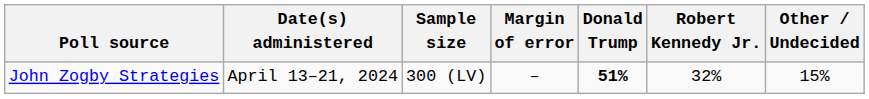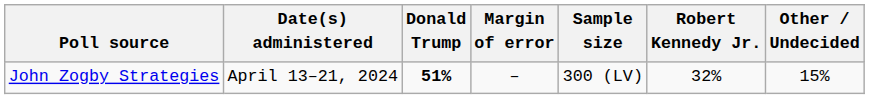columns swapped: (446, 32) <-> (613, 32)
